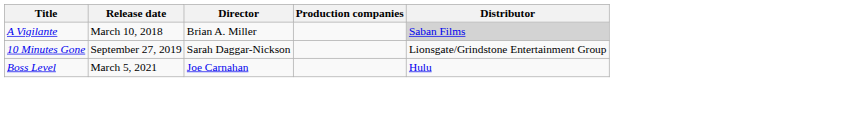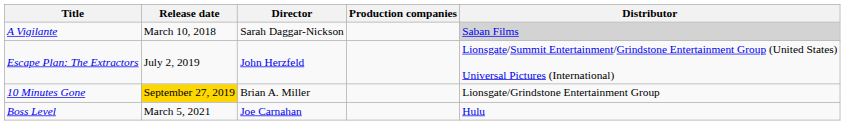(222, 31) Brian A. Miller -> (292, 31) Sarah Daggar-Nickson
+ row: (73, 62)
(136, 49) no background -> (189, 93) gold background
(239, 49) Sarah Daggar-Nickson -> (275, 93) Brian A. Miller
